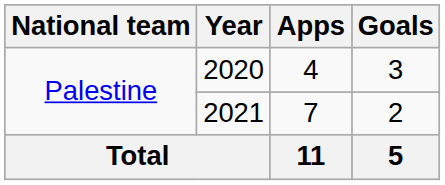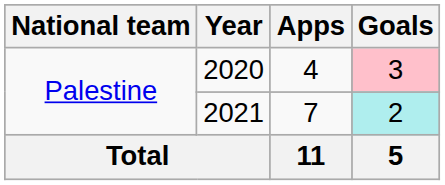(396, 69) no background -> (396, 69) pink background
(396, 112) no background -> (396, 112) paleturquoise background
